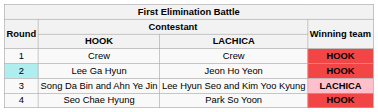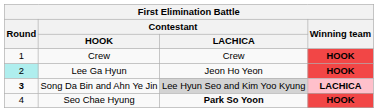(21, 86) normal -> (21, 86) bold
(234, 86) no background -> (234, 86) lightgrey background
(234, 101) normal -> (234, 101) bold
